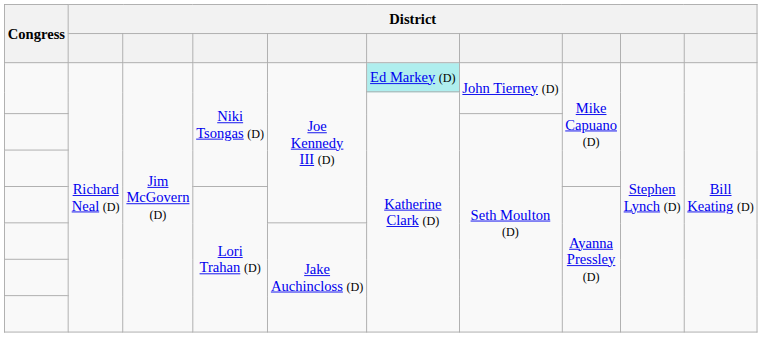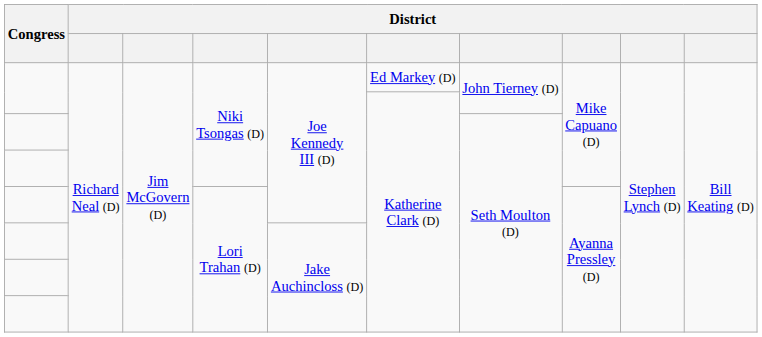(413, 77) paleturquoise background -> (413, 77) no background
